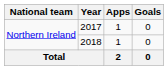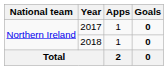(148, 27) normal -> (148, 27) bold
(148, 42) normal -> (148, 42) bold
